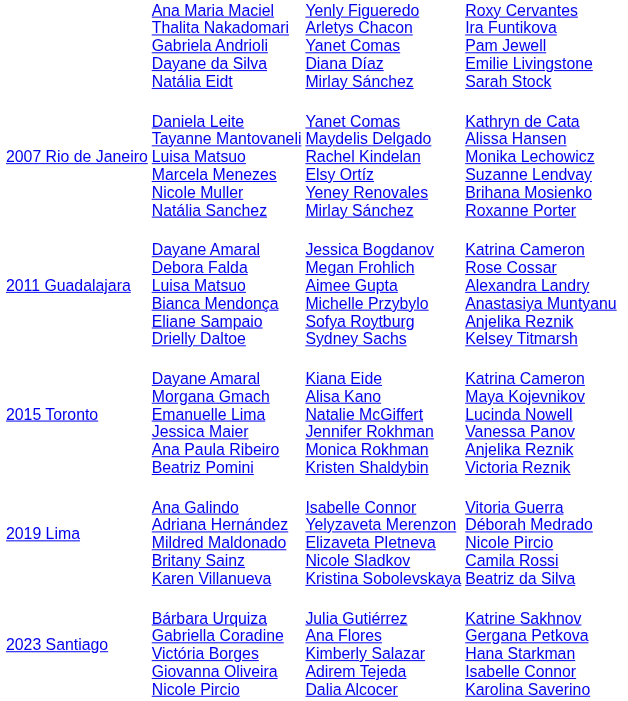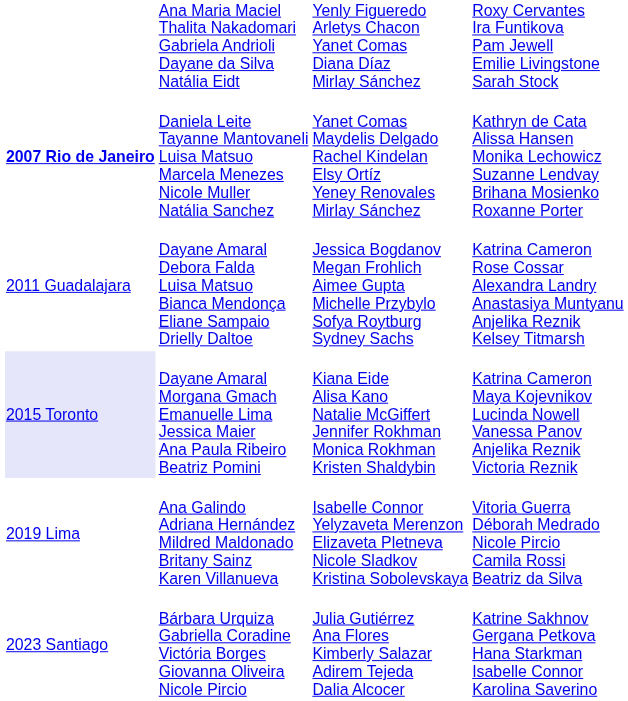(77, 157) normal -> (80, 157) bold
(52, 414) no background -> (52, 414) lavender background
